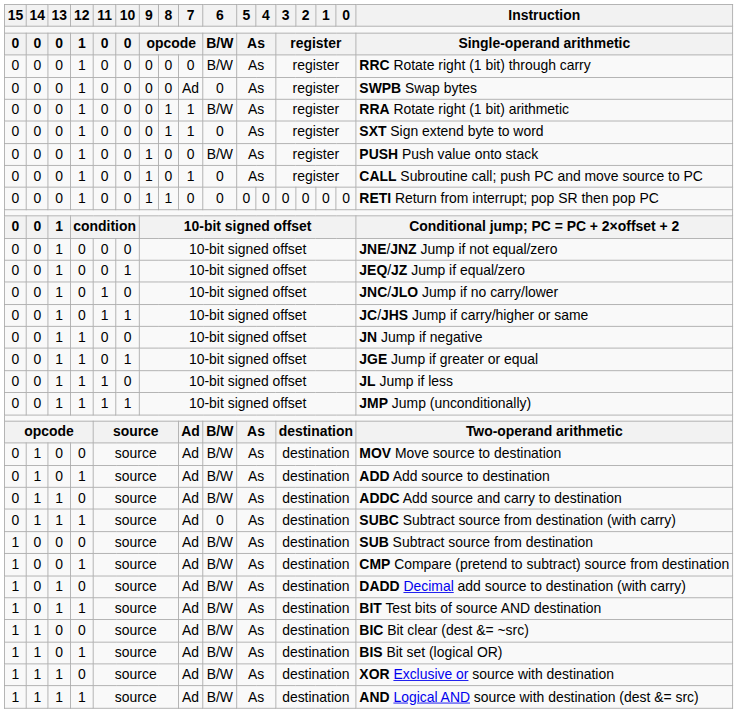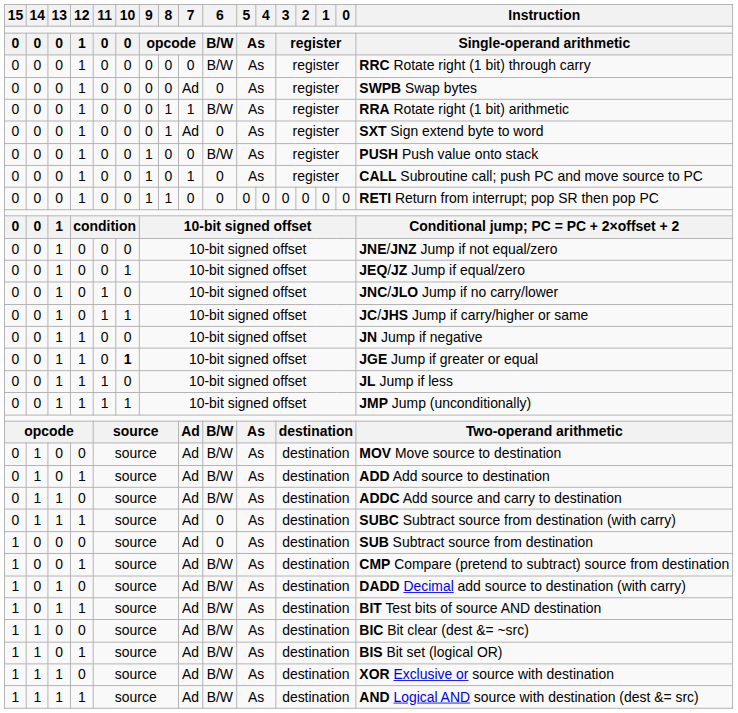(191, 132) 1 -> (191, 132) Ad
(128, 359) normal -> (128, 359) bold
(220, 542) B/W -> (220, 542) 0
